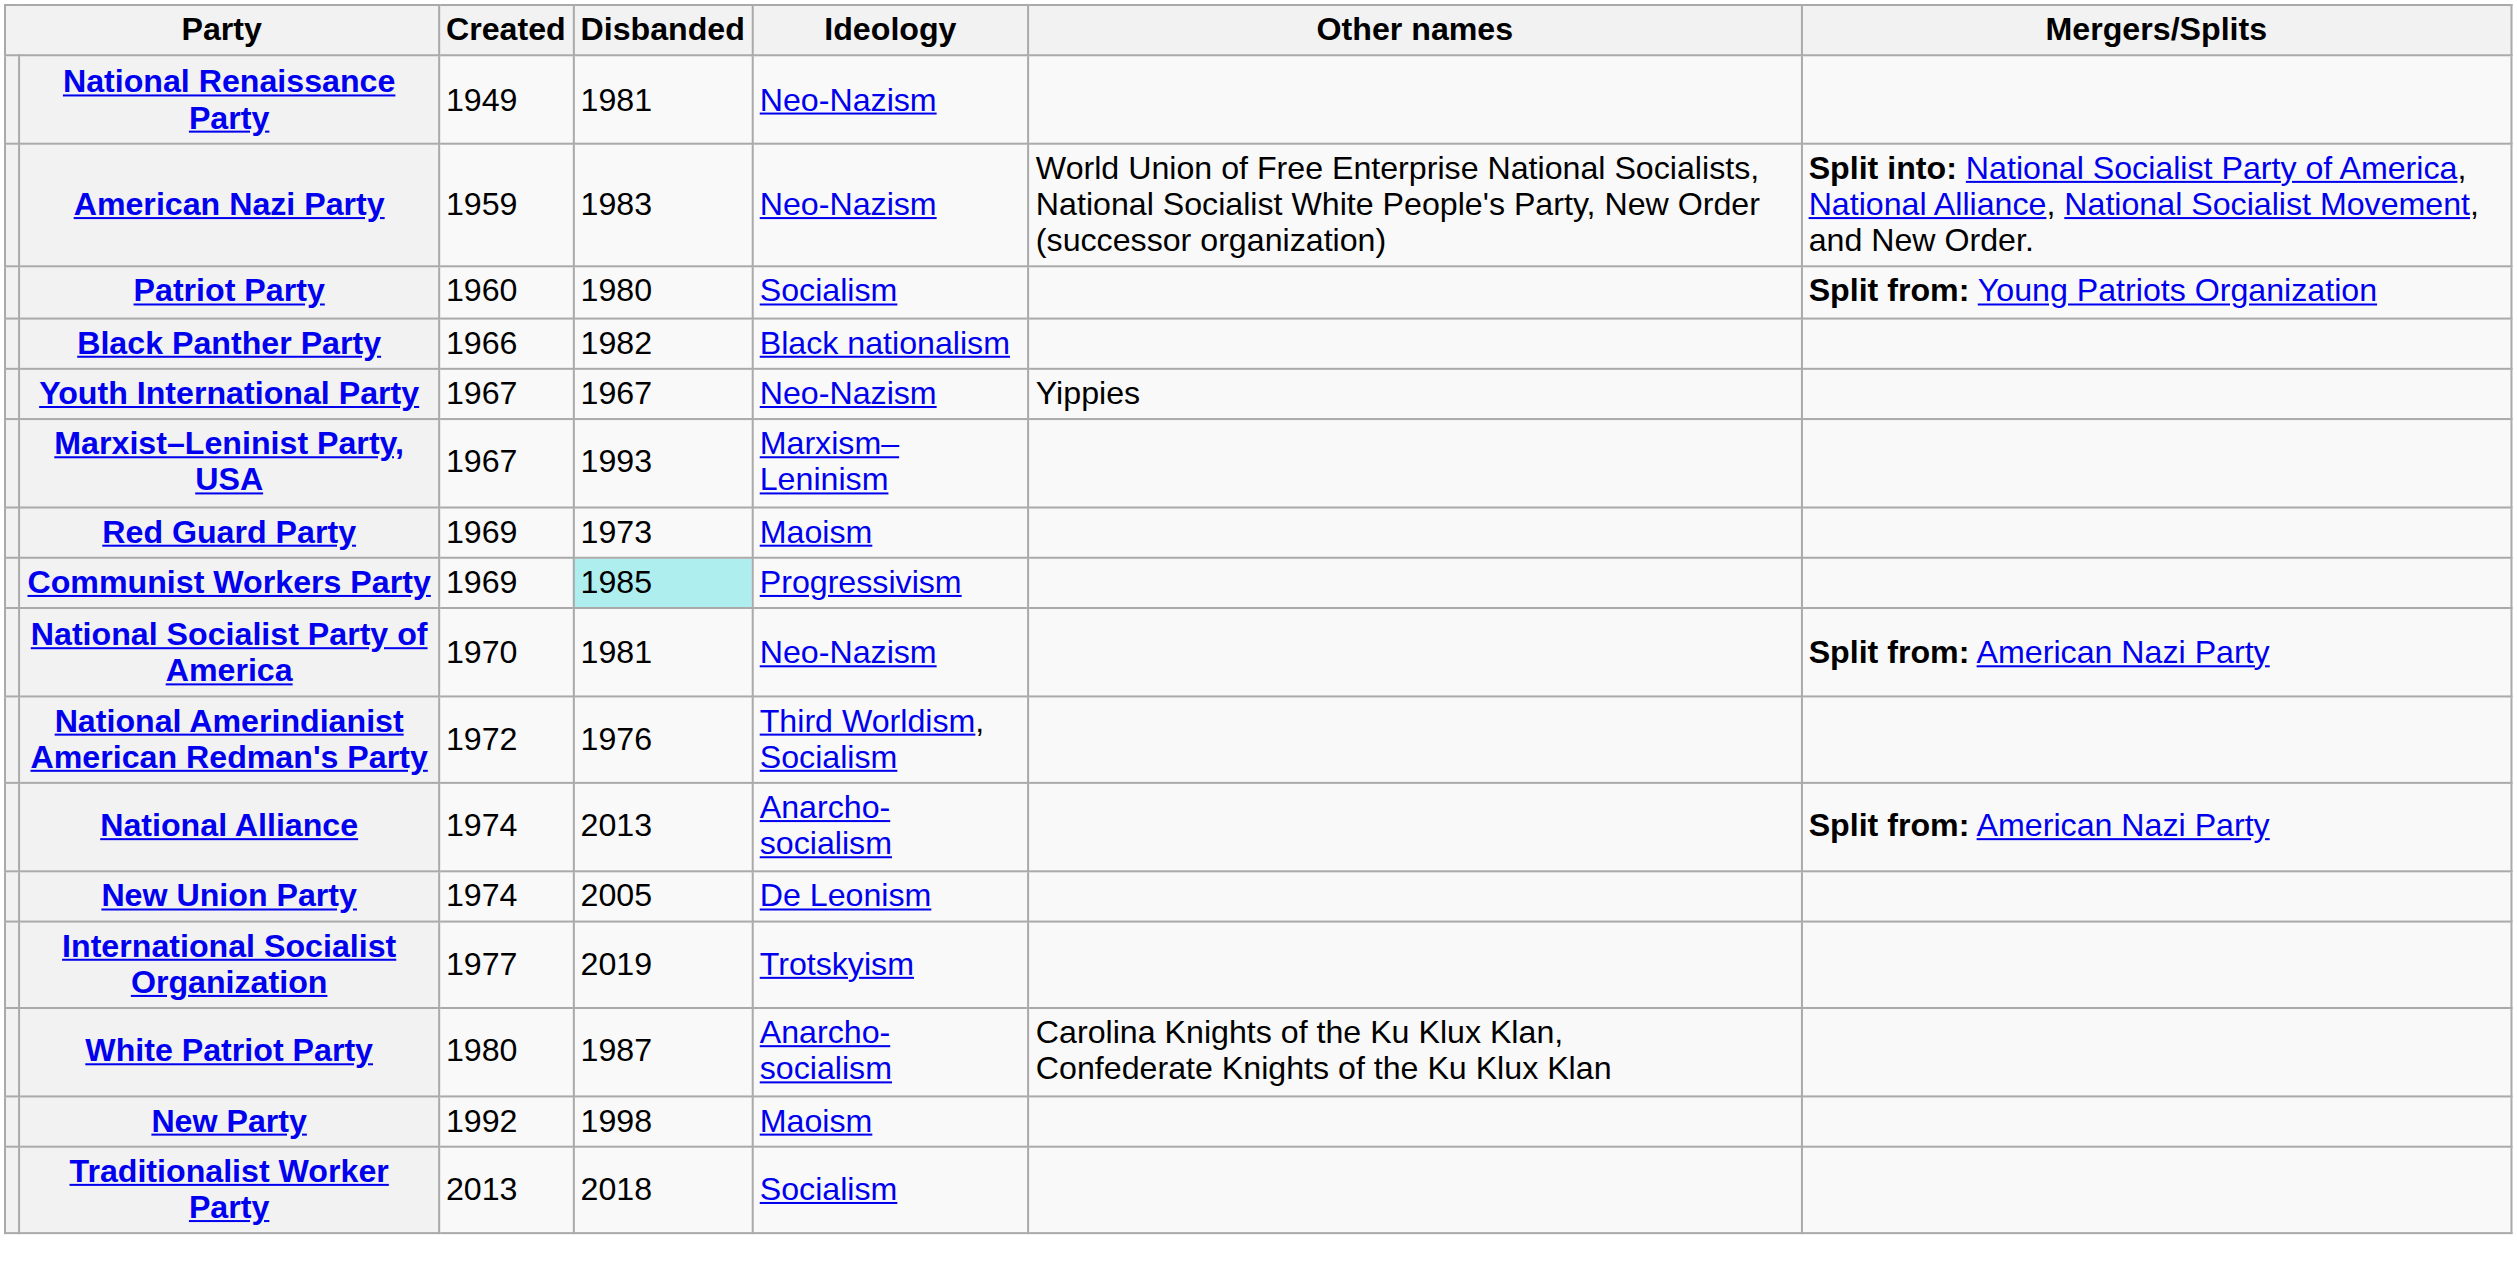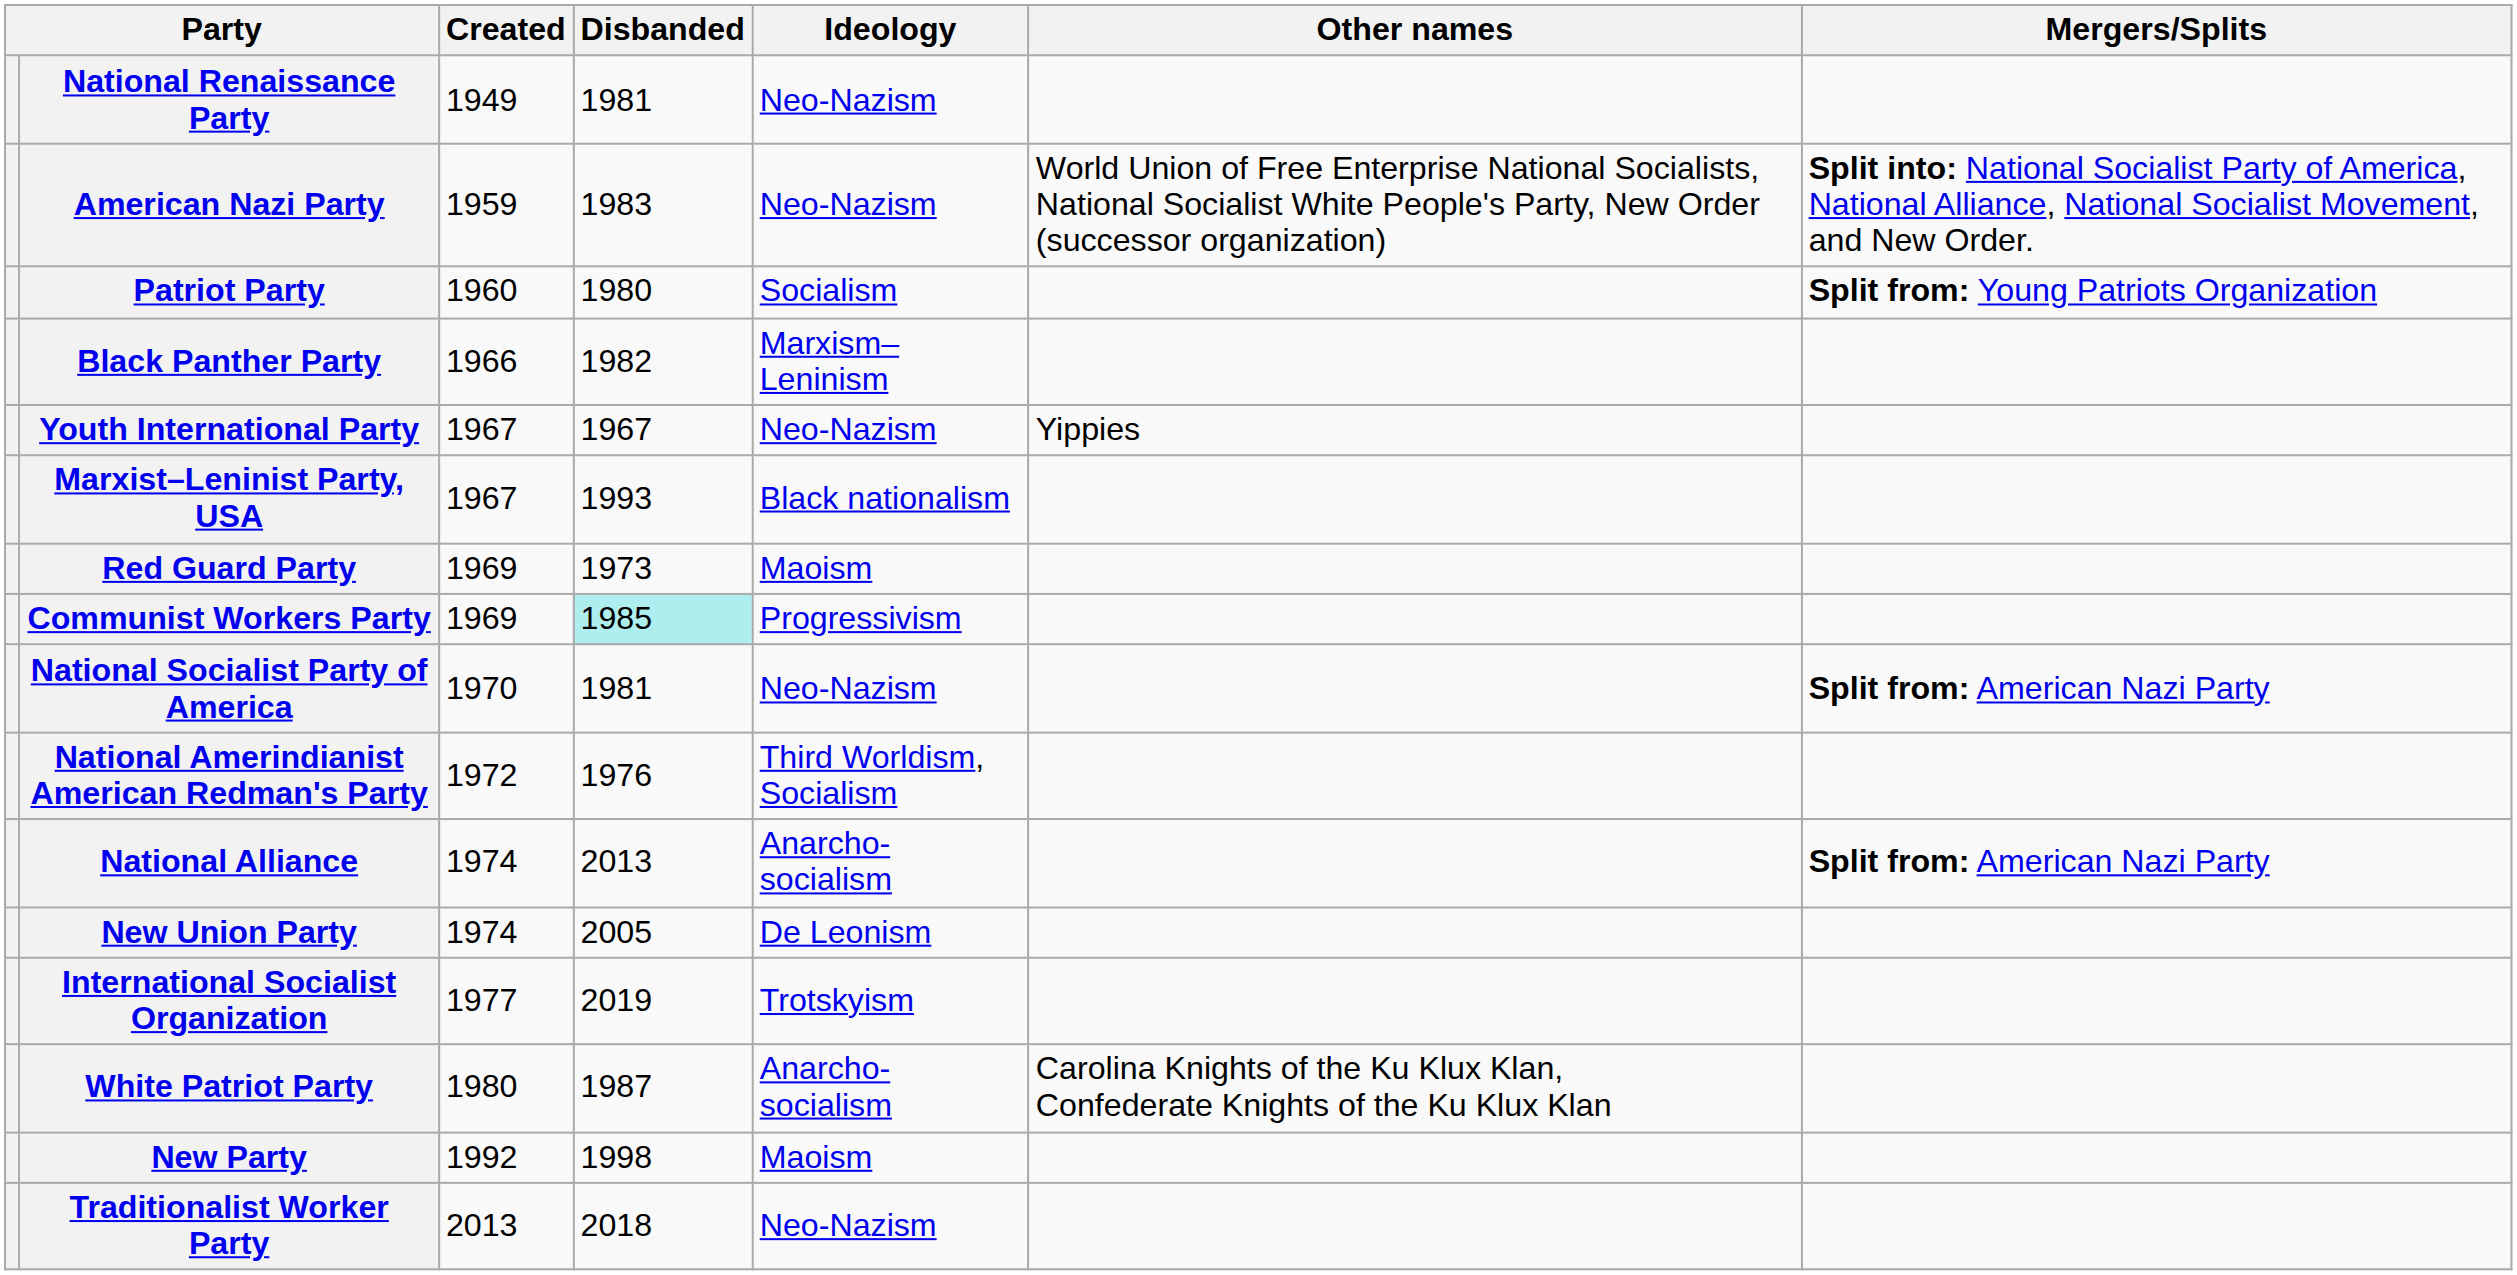(885, 342) Black nationalism -> (829, 360) Marxism–Leninism
(829, 462) Marxism–Leninism -> (885, 498) Black nationalism
(829, 1189) Socialism -> (848, 1225) Neo-Nazism
